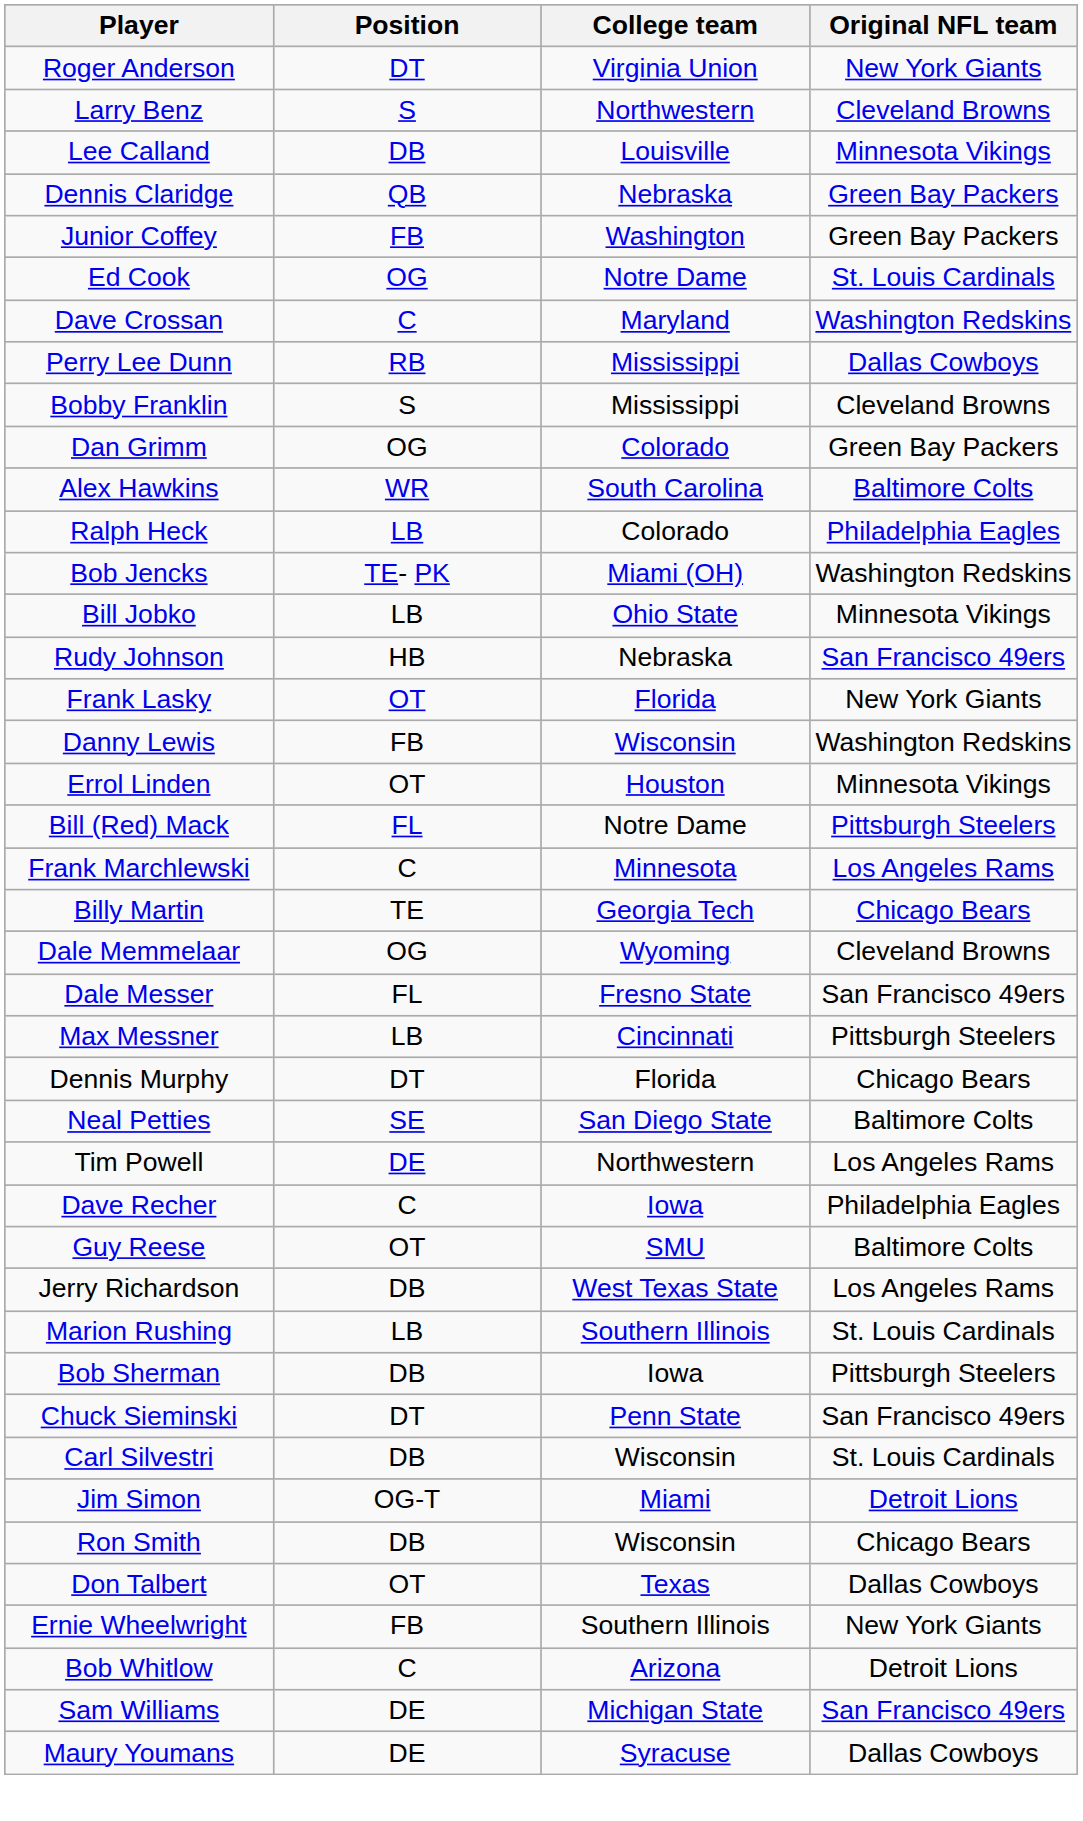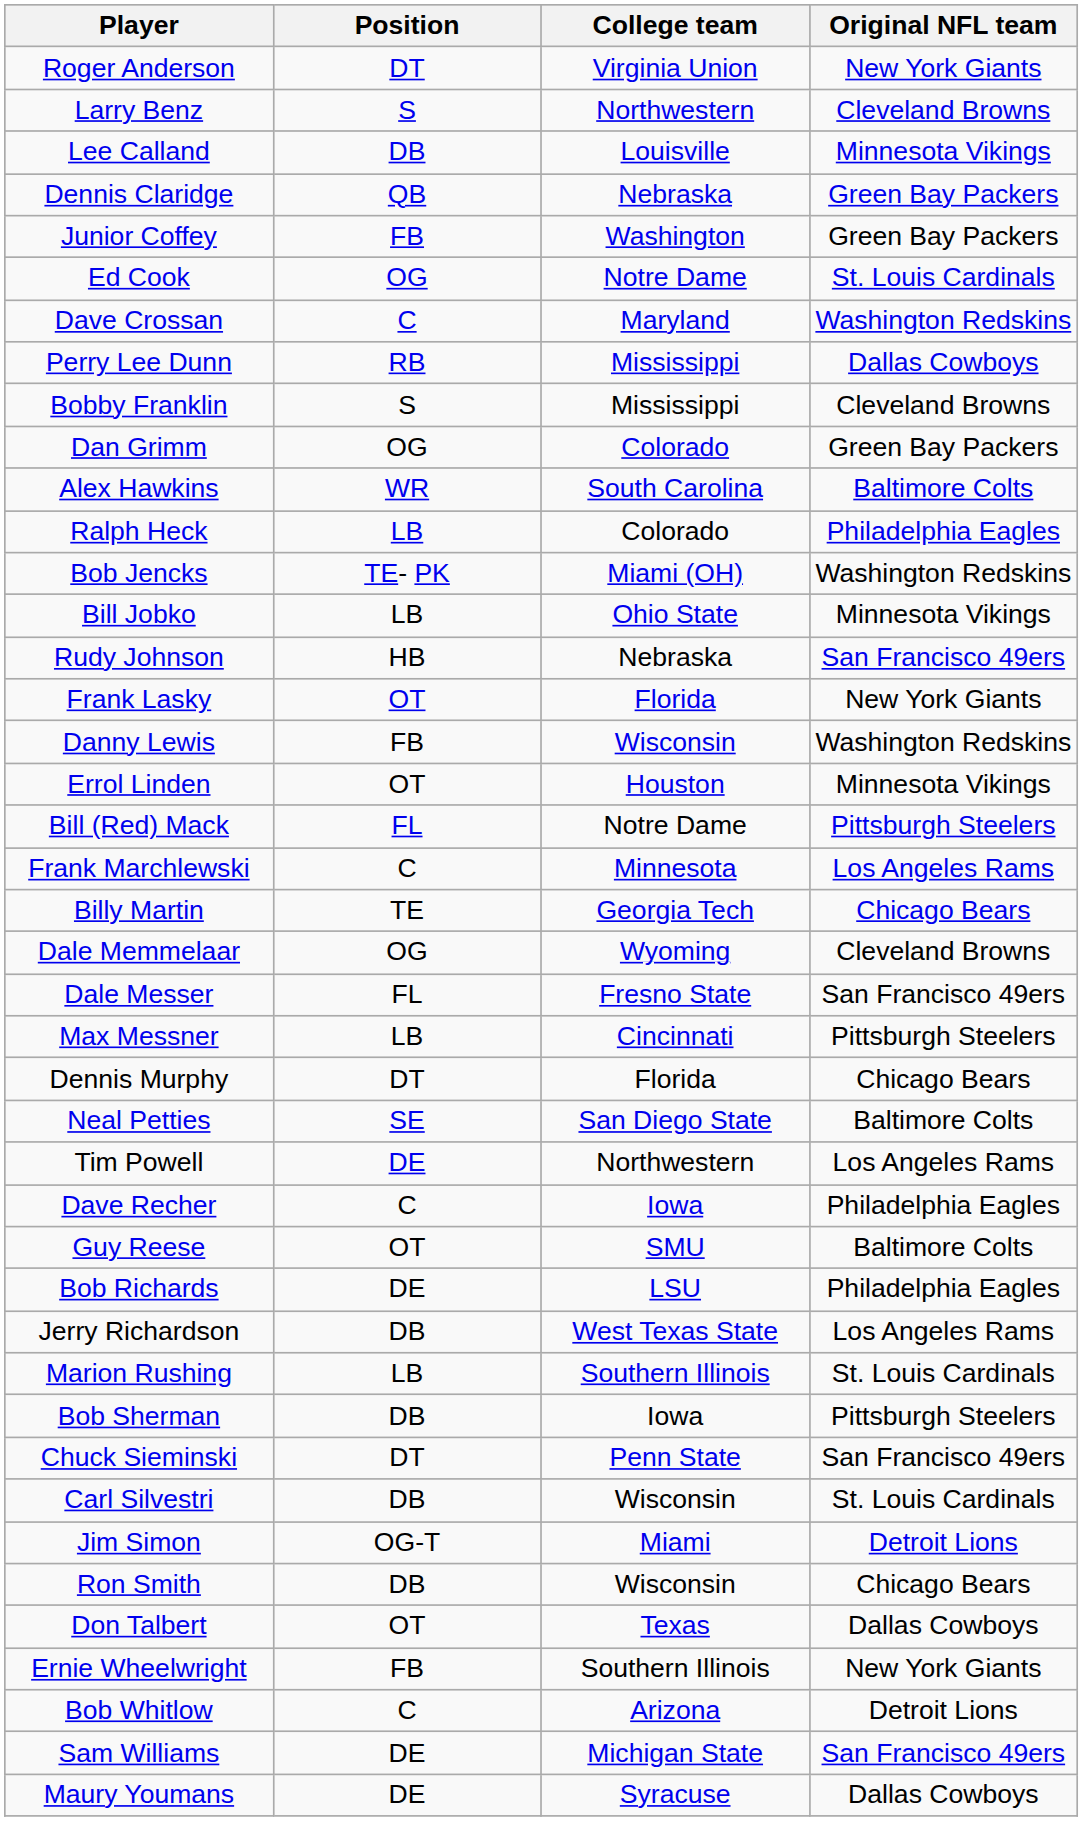+ row: (139, 1289)
